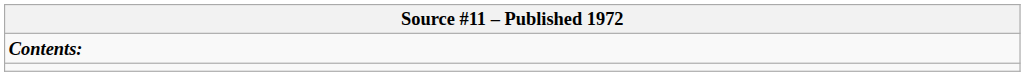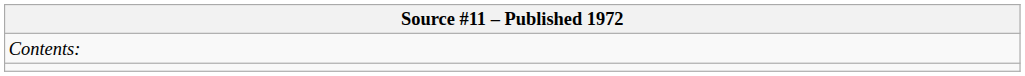(46, 48) bold -> (45, 48) normal
